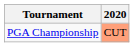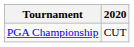(115, 32) lightsalmon background -> (115, 32) no background
